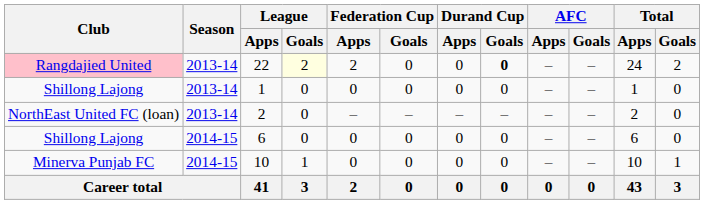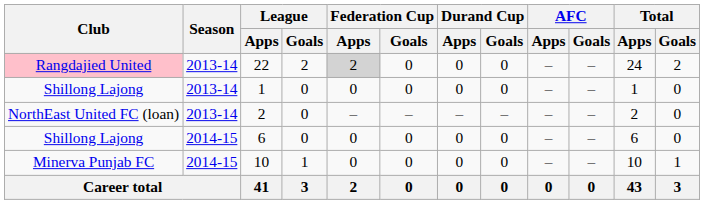(304, 65) lightyellow background -> (304, 65) no background
(353, 65) no background -> (353, 65) lightgrey background
(504, 65) bold -> (504, 65) normal
